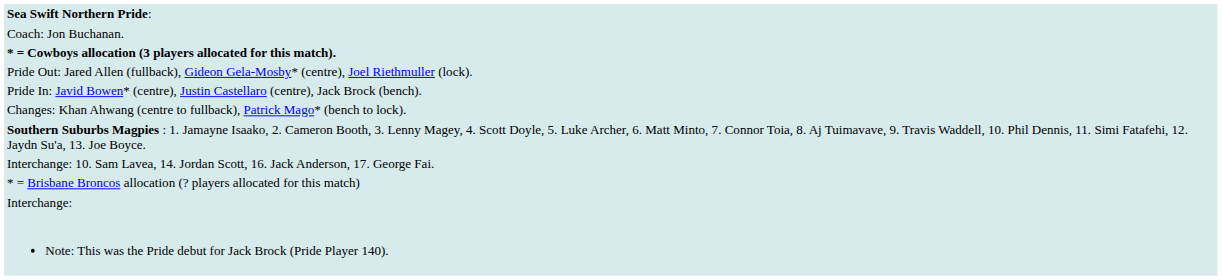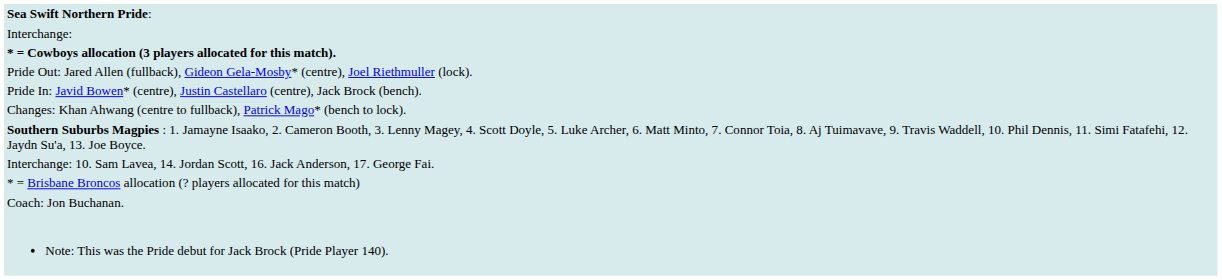(65, 33) Coach: Jon Buchanan. -> (39, 33) Interchange:
(39, 202) Interchange: -> (65, 202) Coach: Jon Buchanan.
